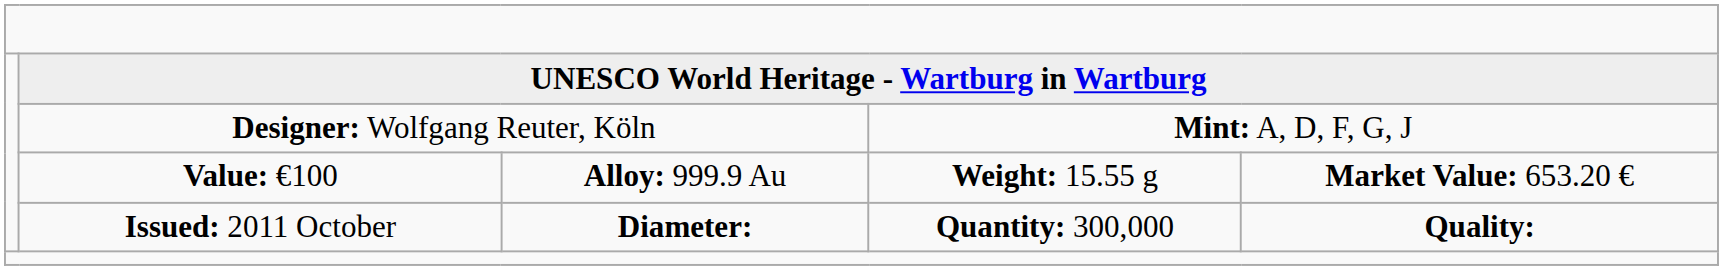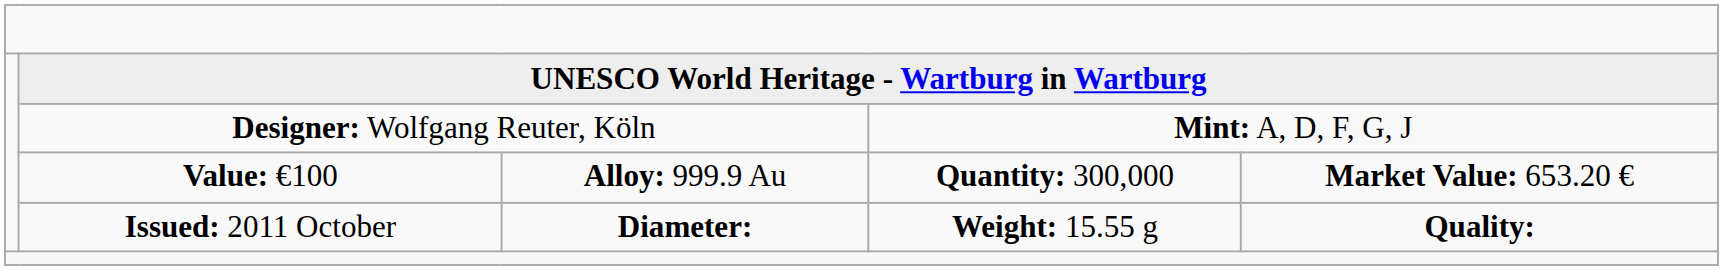(1055, 176) Weight: 15.55 g -> (1055, 176) Quantity: 300,000
(1055, 226) Quantity: 300,000 -> (1055, 226) Weight: 15.55 g
